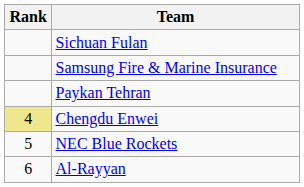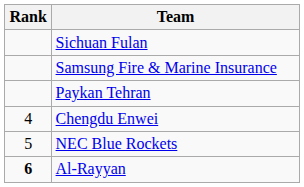(28, 118) khaki background -> (28, 118) no background
(28, 169) normal -> (28, 169) bold
